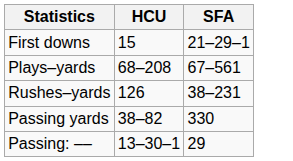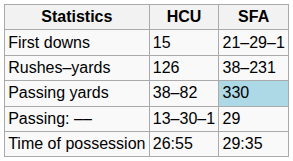- row: (52, 67)
(201, 118) no background -> (236, 93) lightblue background
+ row: (77, 144)
